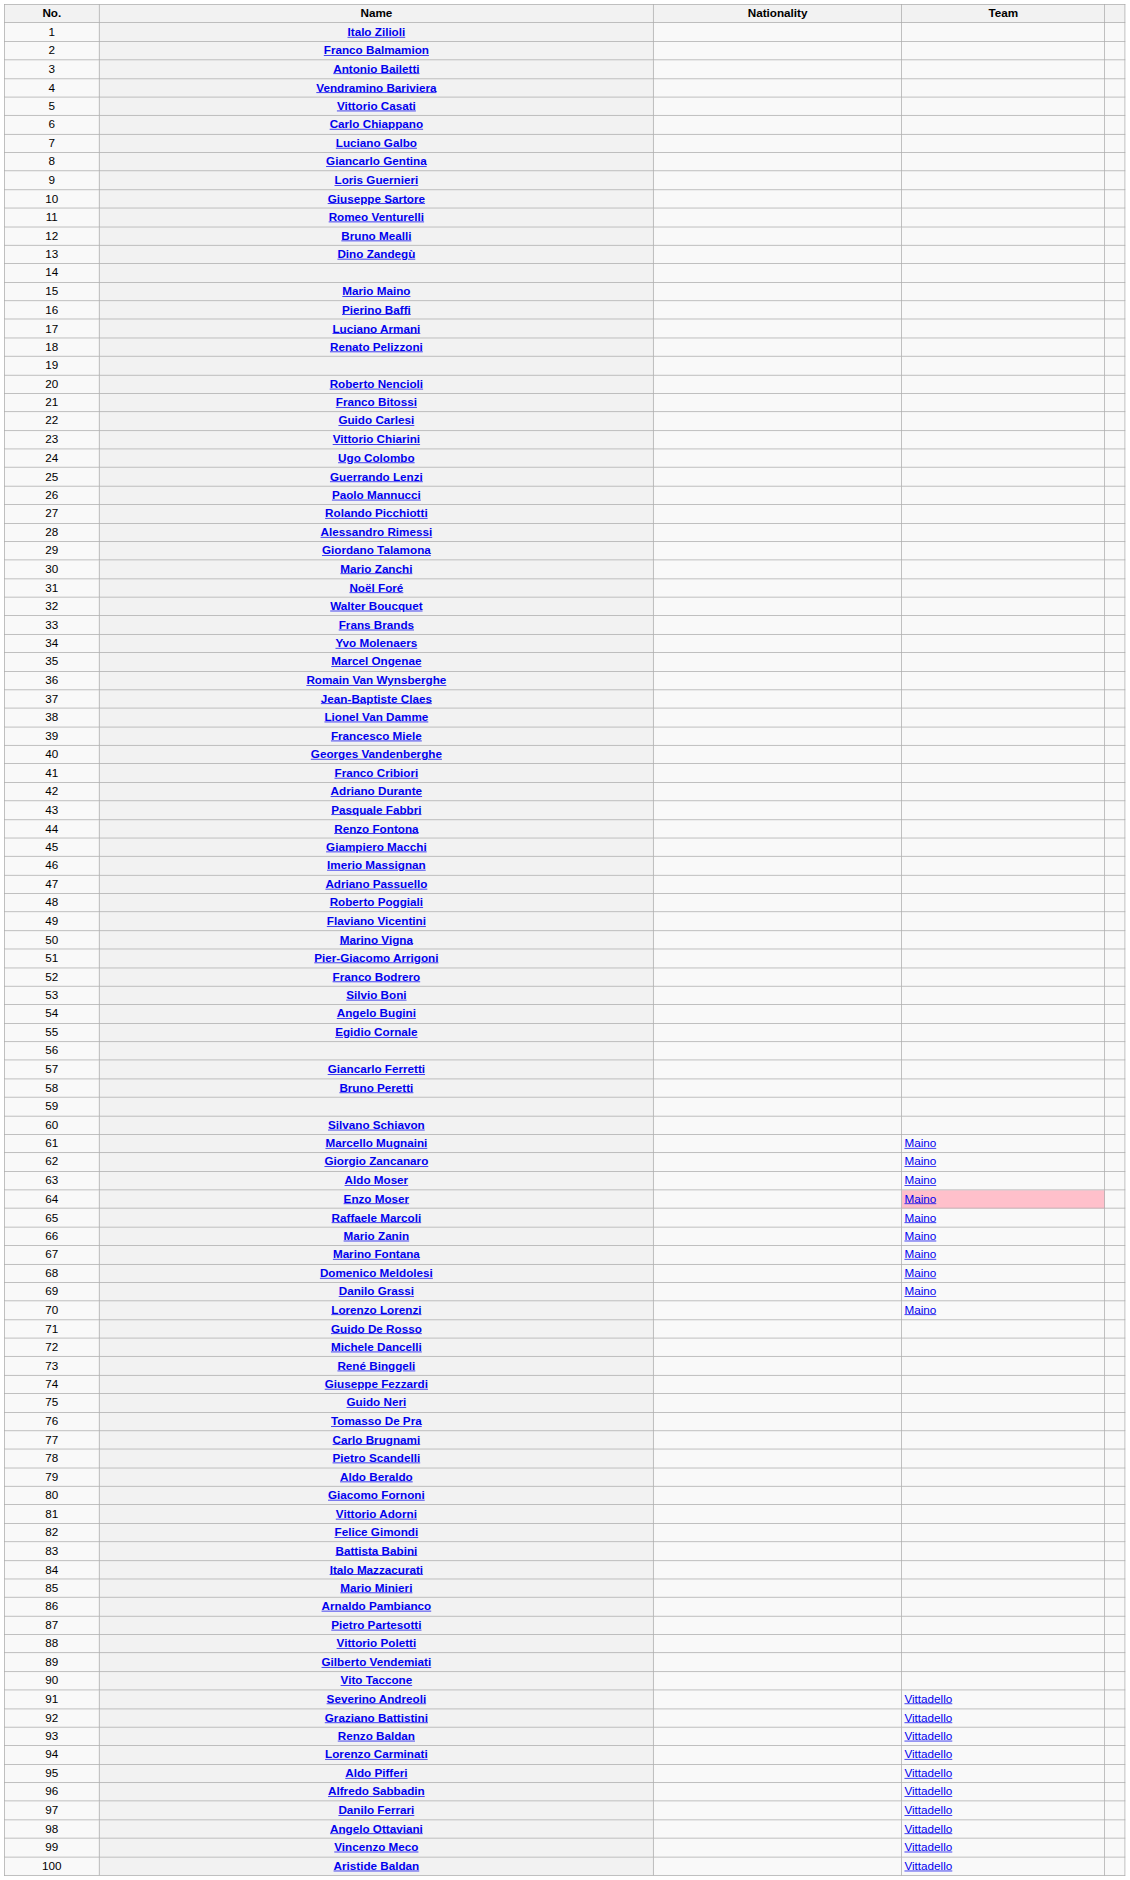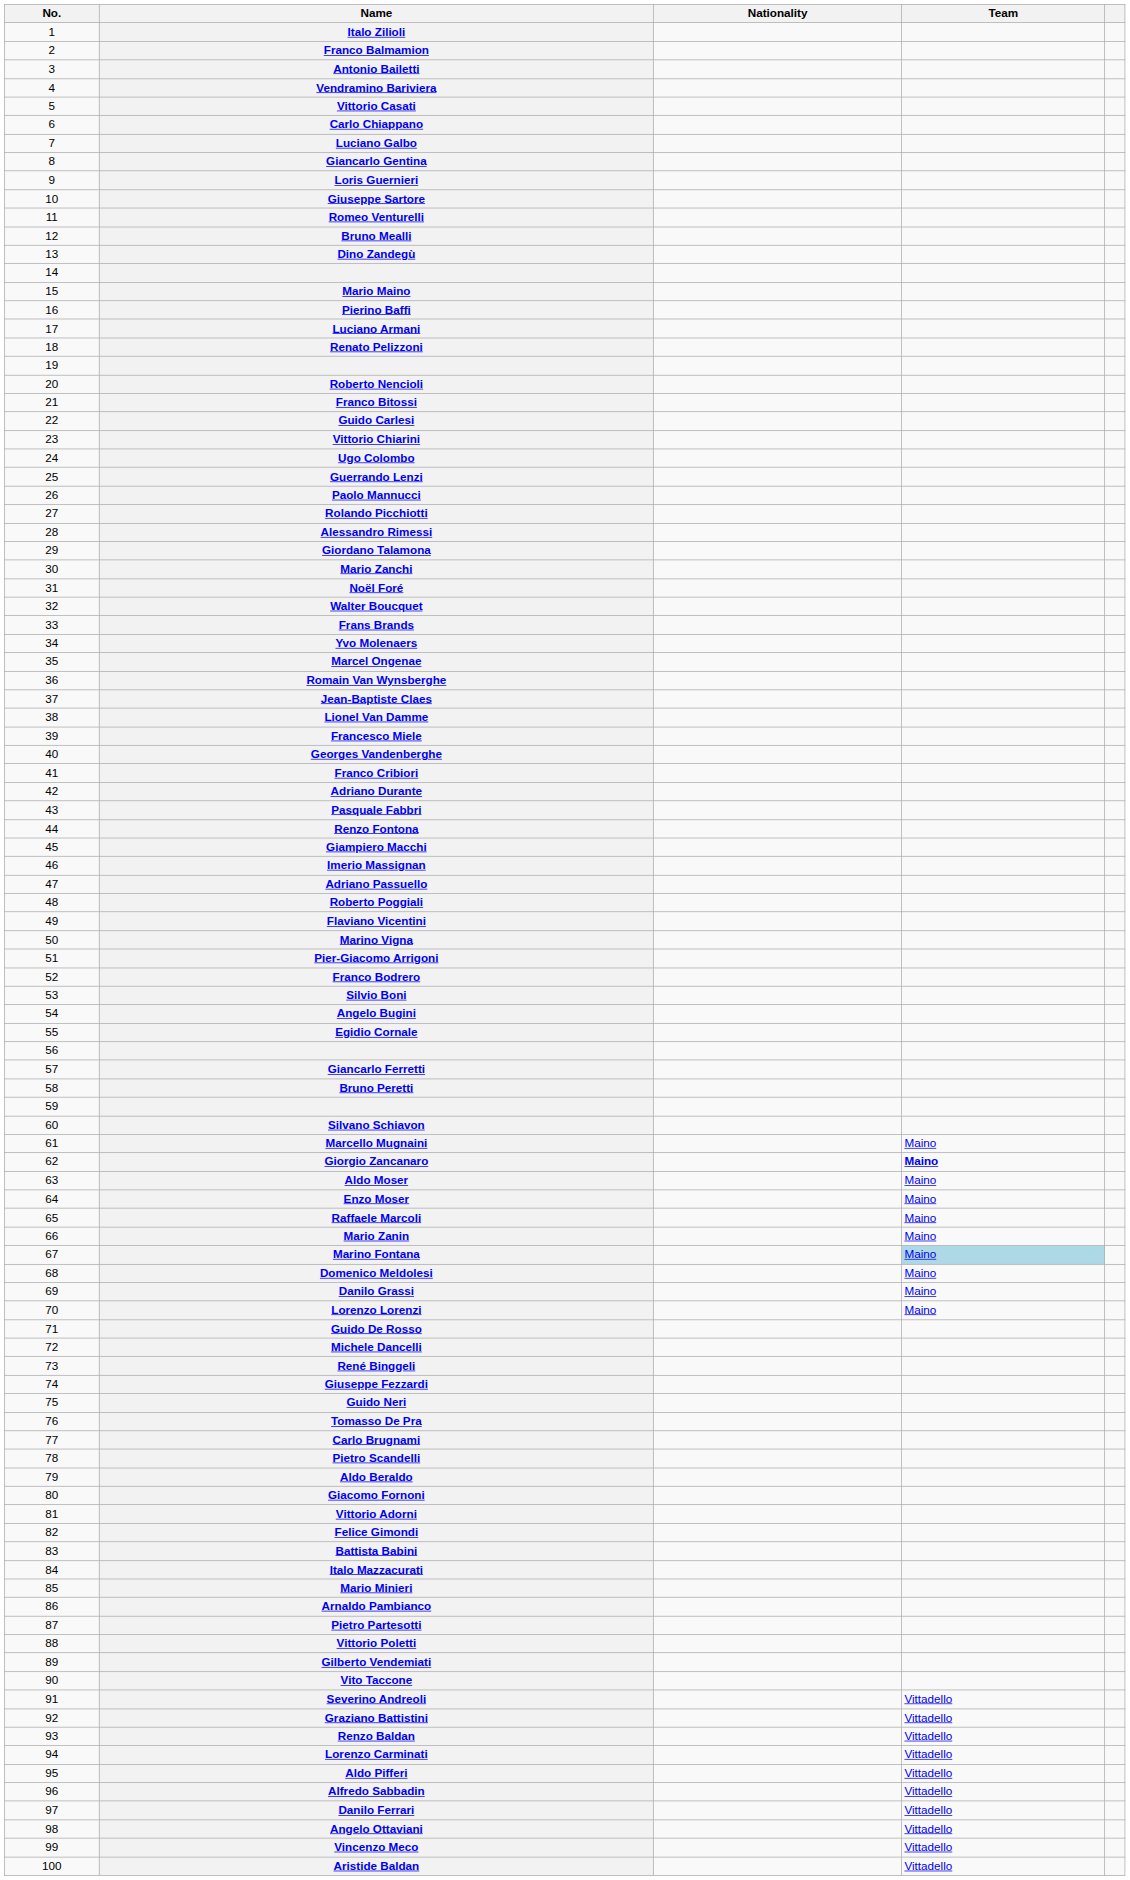(920, 1162) normal -> (921, 1162) bold
(920, 1199) pink background -> (920, 1199) no background
(920, 1254) no background -> (920, 1254) lightblue background
